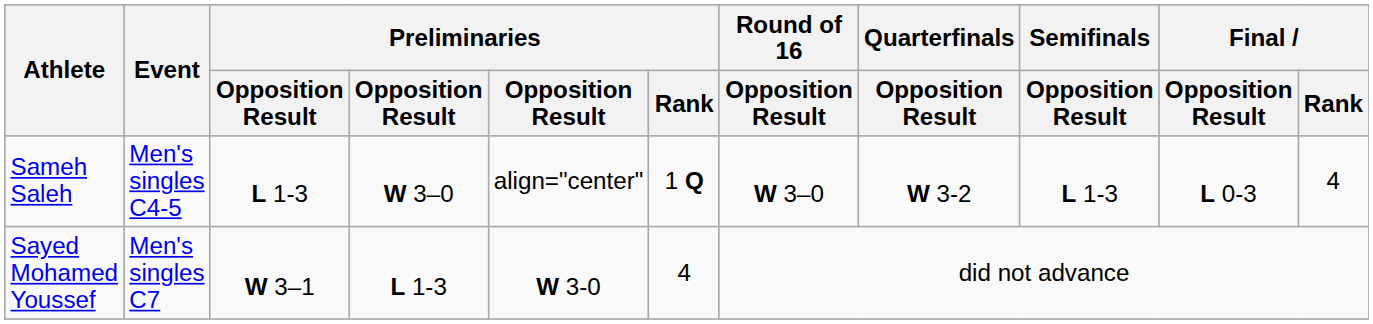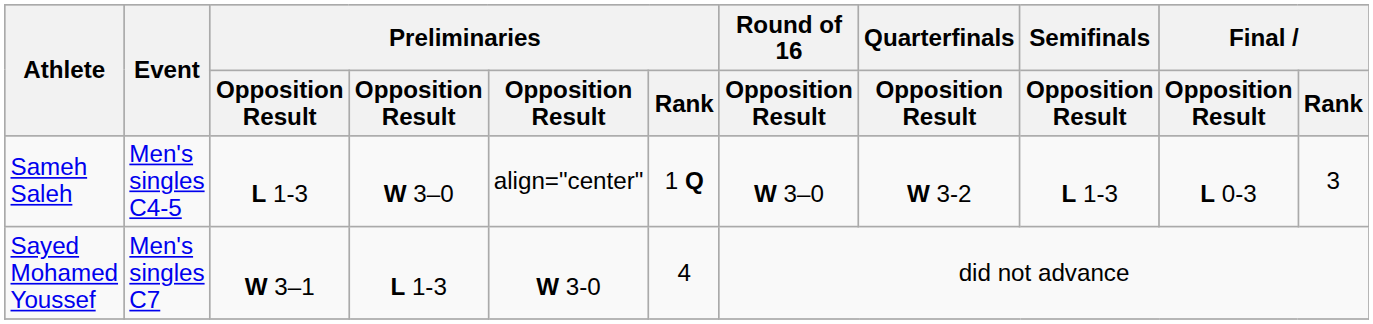(1333, 181) 4 -> (1333, 181) 3
